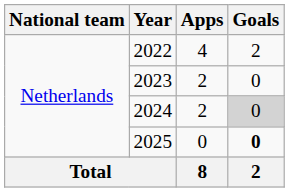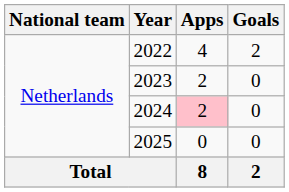(202, 111) no background -> (202, 111) pink background
(256, 111) lightgrey background -> (256, 111) no background
(256, 141) bold -> (256, 141) normal
